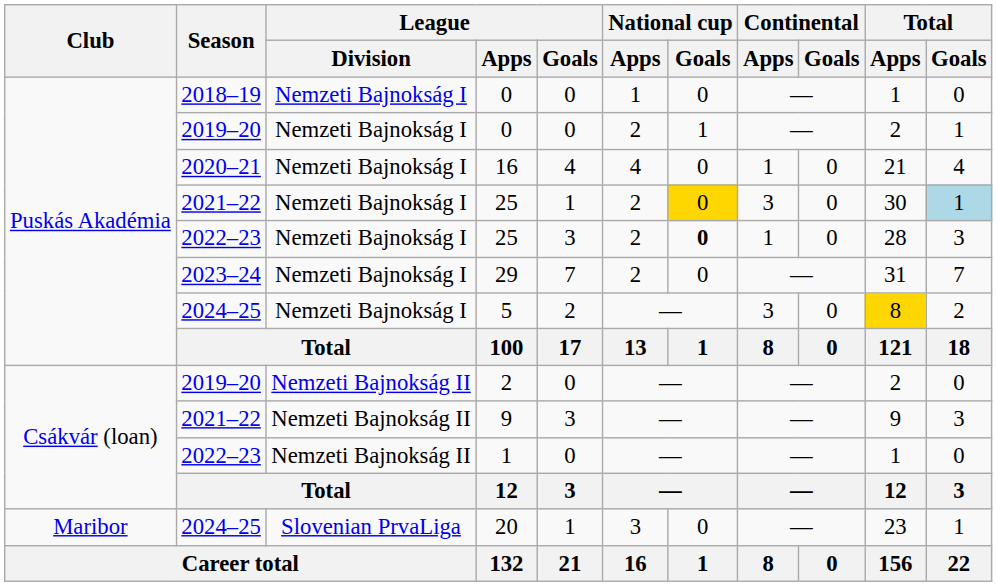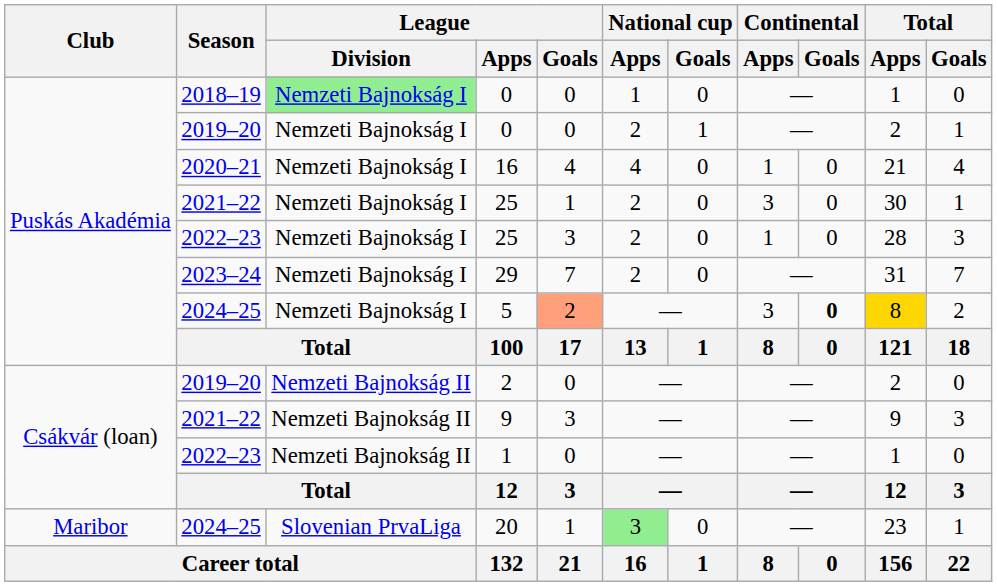(371, 94) no background -> (371, 94) lightgreen background
(703, 202) gold background -> (703, 202) no background
(959, 202) lightblue background -> (959, 202) no background
(703, 238) bold -> (703, 238) normal
(570, 310) no background -> (570, 310) lightsalmon background
(832, 310) normal -> (832, 310) bold
(635, 526) no background -> (635, 526) lightgreen background
